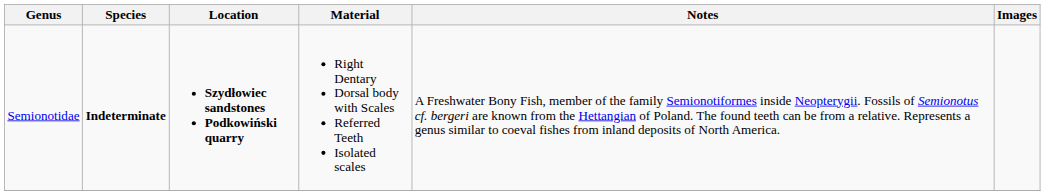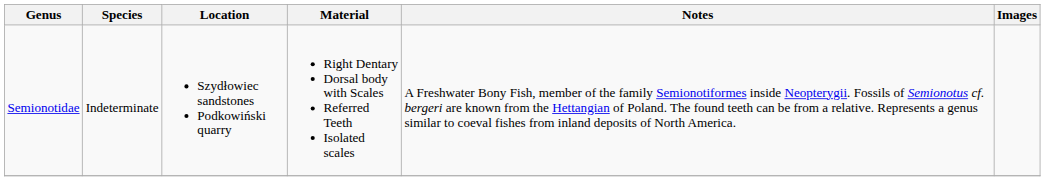(126, 115) bold -> (122, 107) normal
(234, 115) bold -> (225, 108) normal
